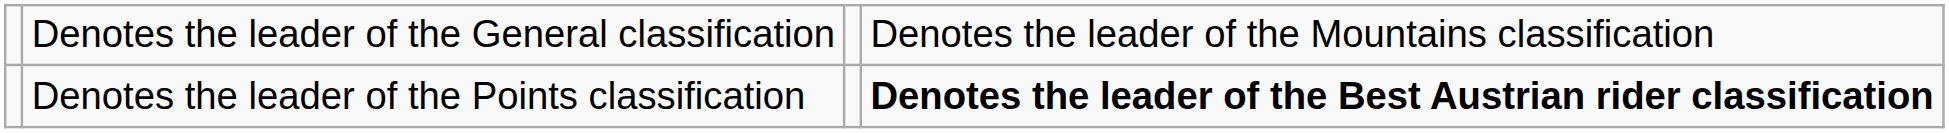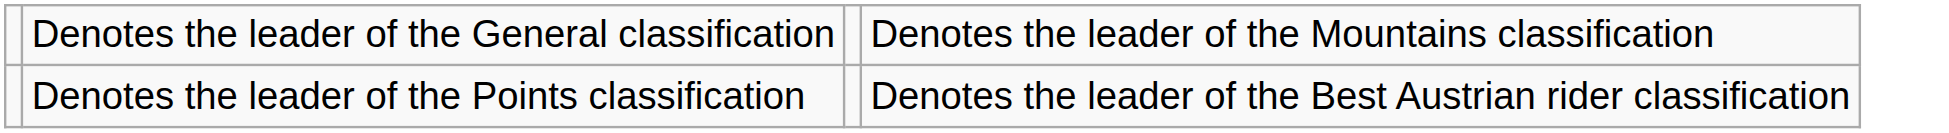(1402, 95) bold -> (1360, 95) normal
